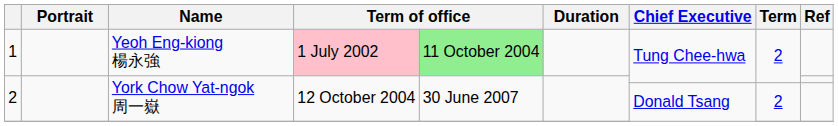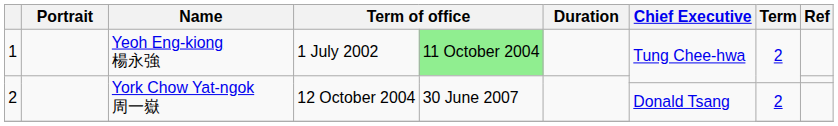(338, 52) pink background -> (338, 52) no background
